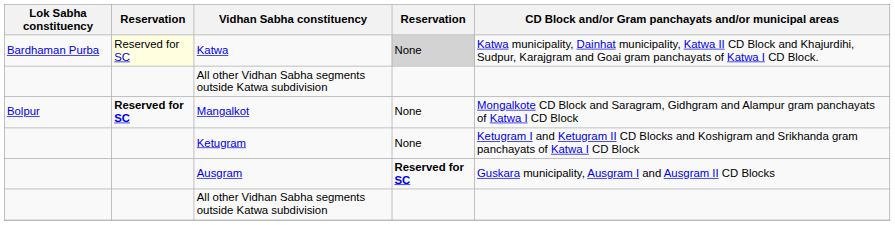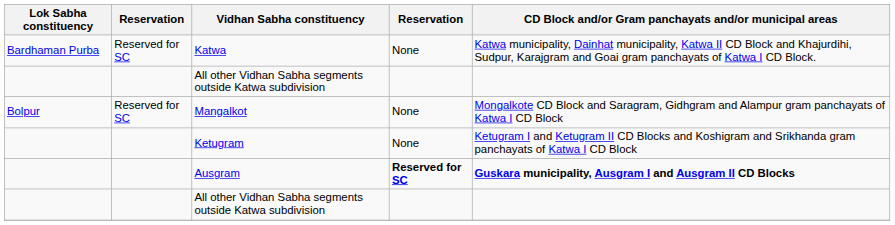(147, 50) lightyellow background -> (147, 50) no background
(408, 50) lightgrey background -> (406, 50) no background
(149, 112) bold -> (147, 112) normal
(626, 173) normal -> (635, 173) bold
